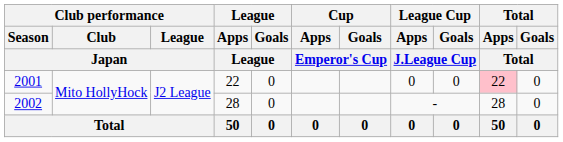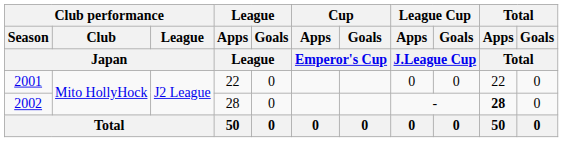(498, 81) pink background -> (498, 81) no background
(498, 103) normal -> (498, 103) bold
